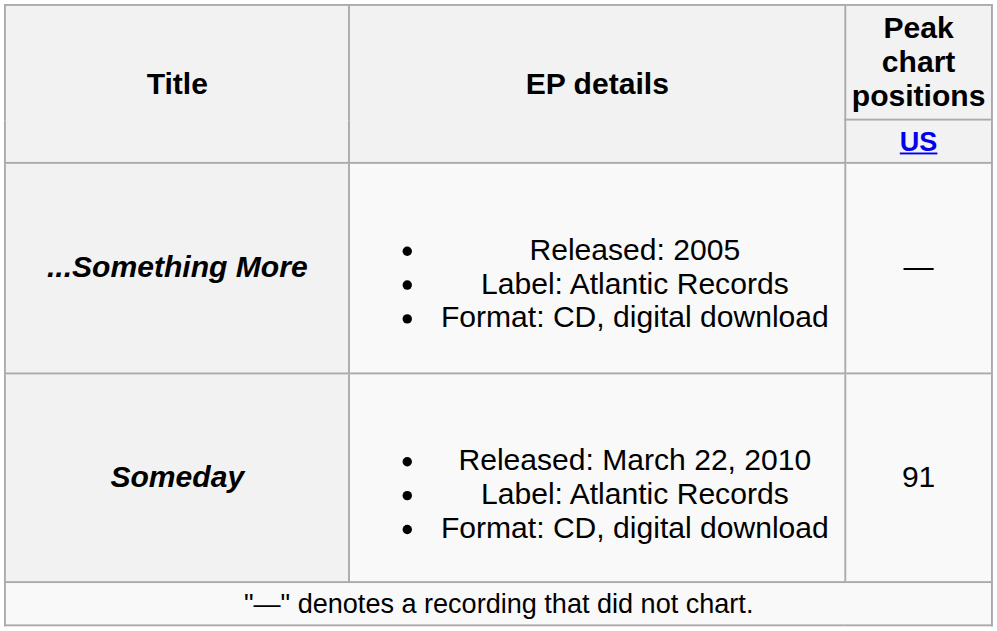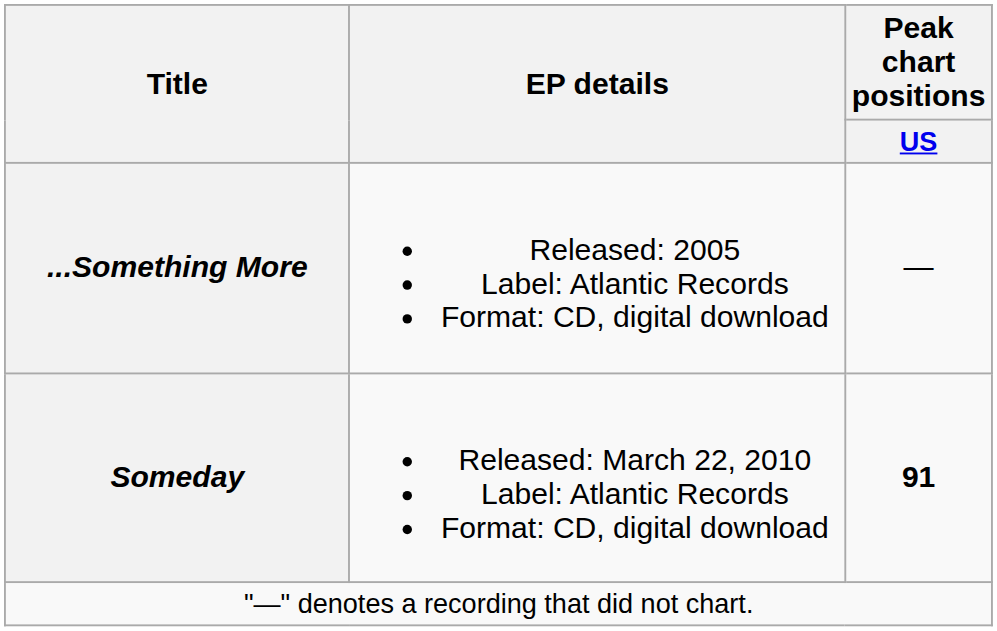(919, 476) normal -> (919, 476) bold
